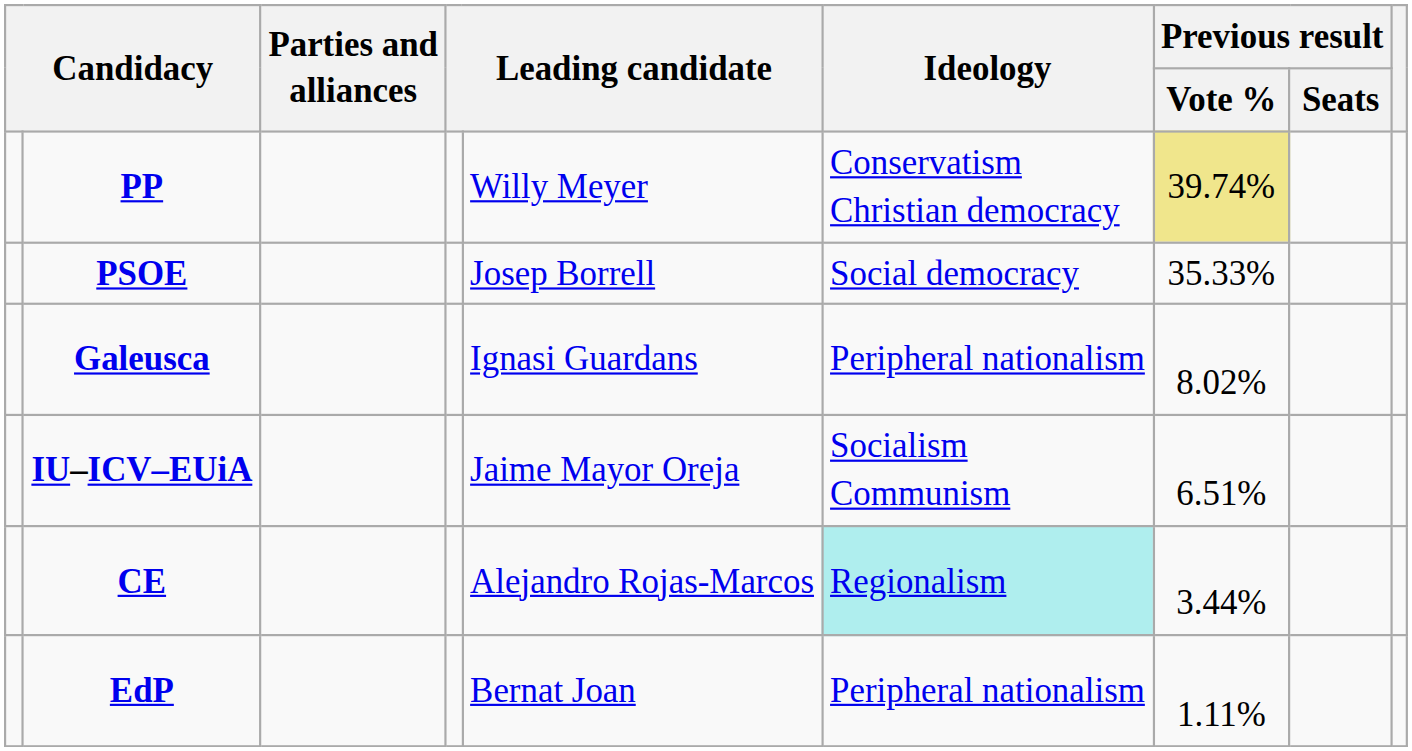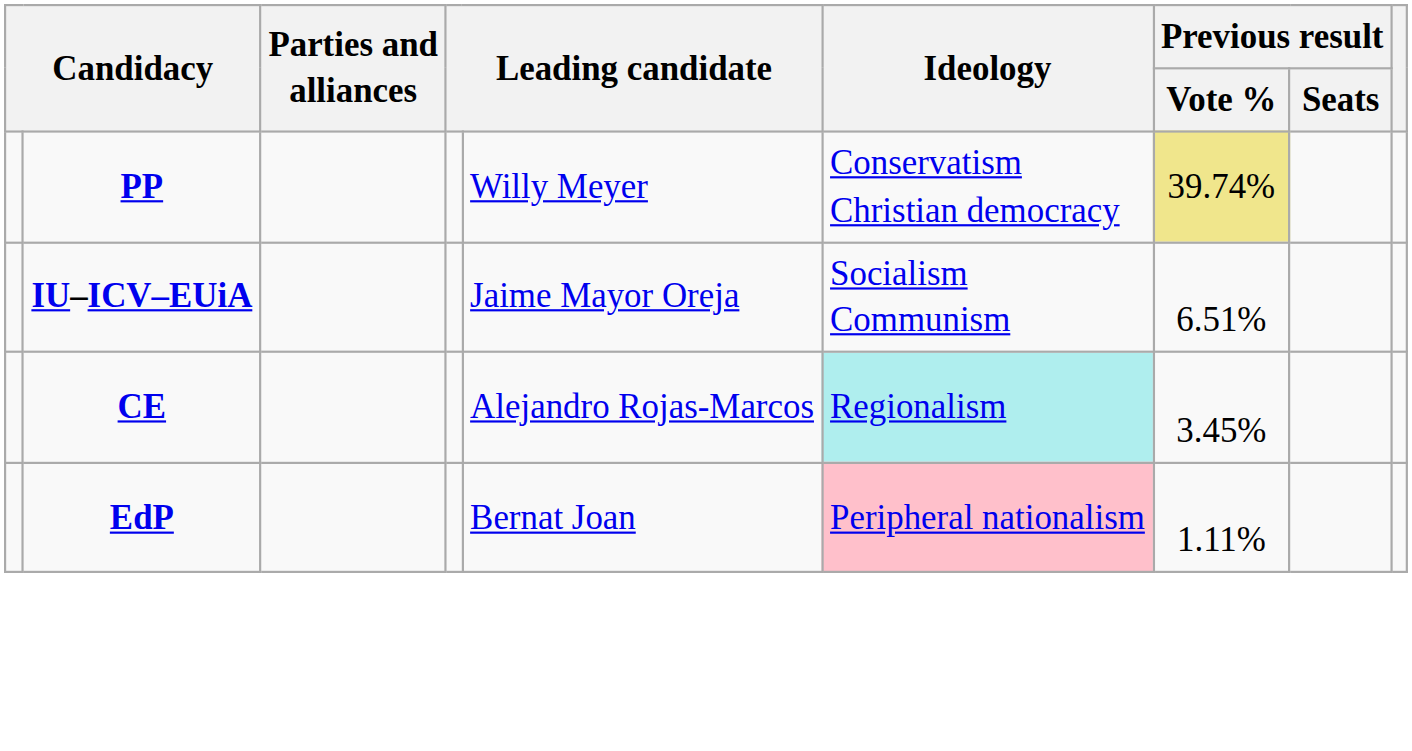- row: (142, 273)
- row: (142, 359)
(1221, 603) 3.44% -> (1221, 430) 3.45%
(987, 690) no background -> (987, 517) pink background
